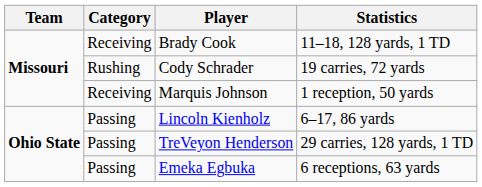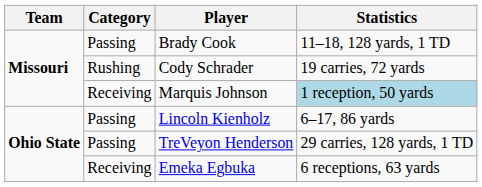(119, 43) Receiving -> (111, 43) Passing
(367, 93) no background -> (367, 93) lightblue background
(111, 168) Passing -> (119, 168) Receiving
